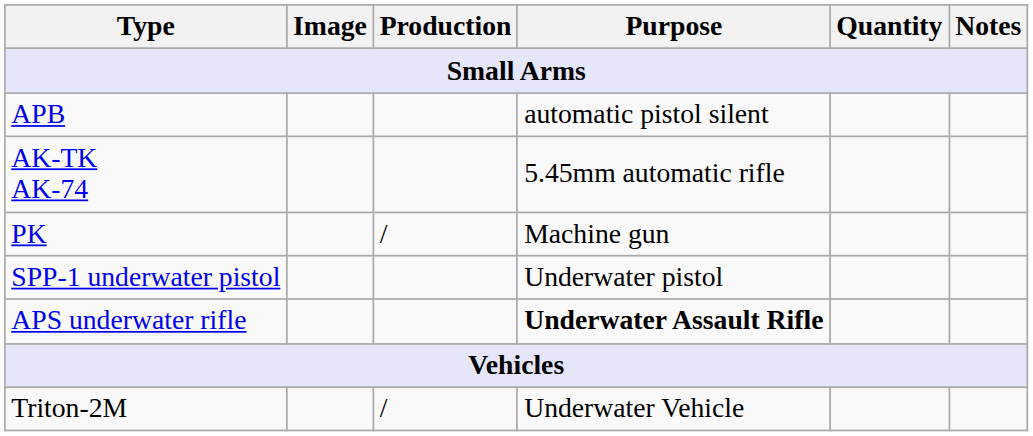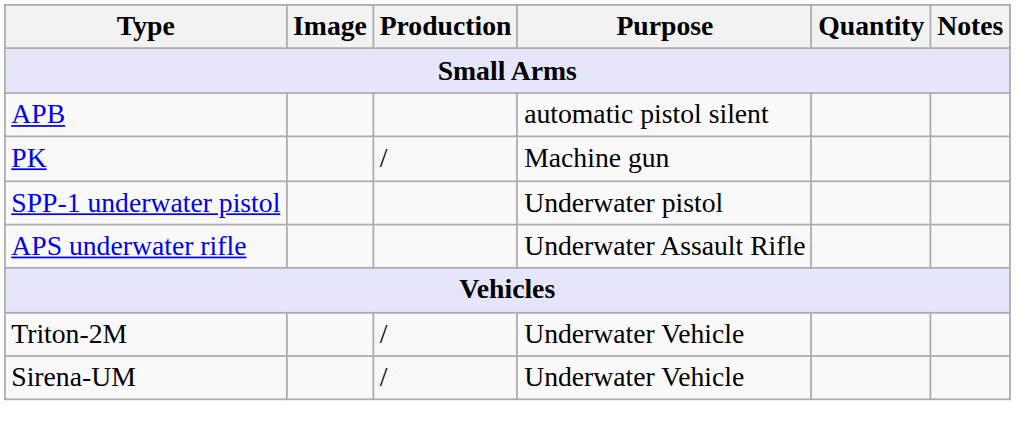- row: (54, 173)
(674, 320) bold -> (665, 245) normal
+ row: (74, 377)
